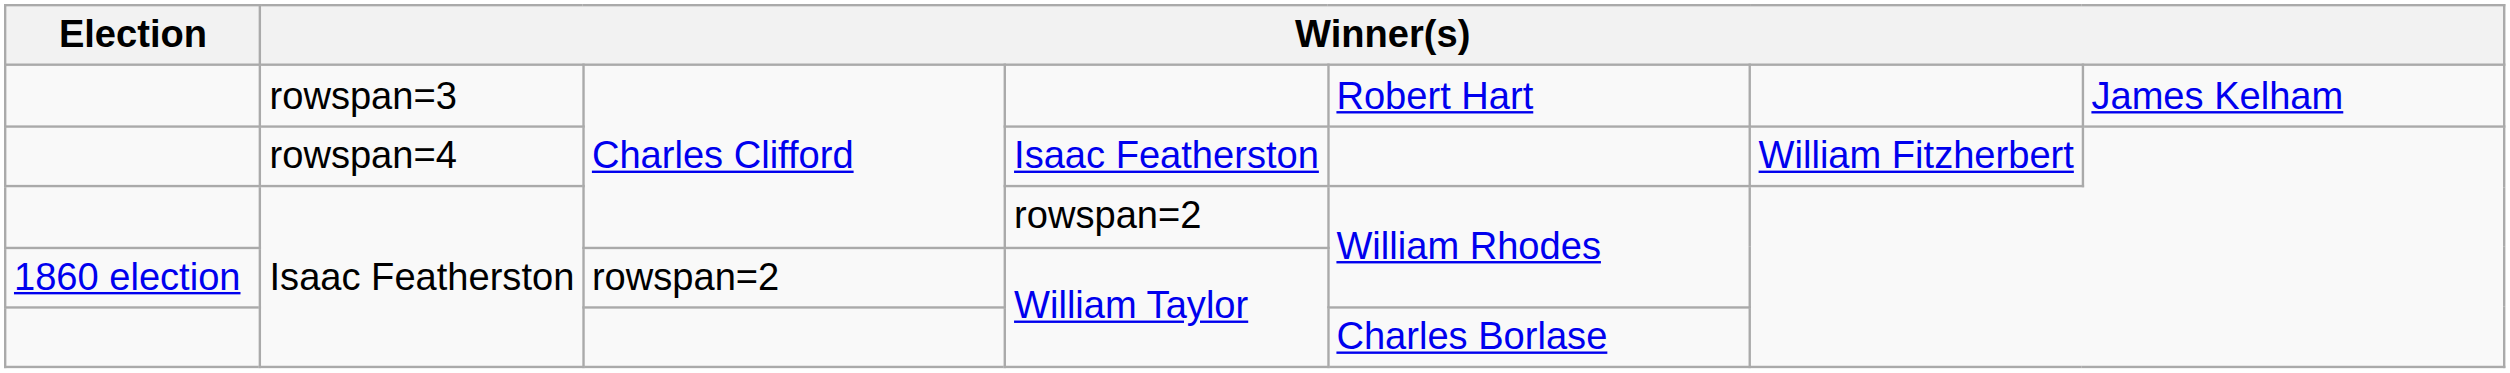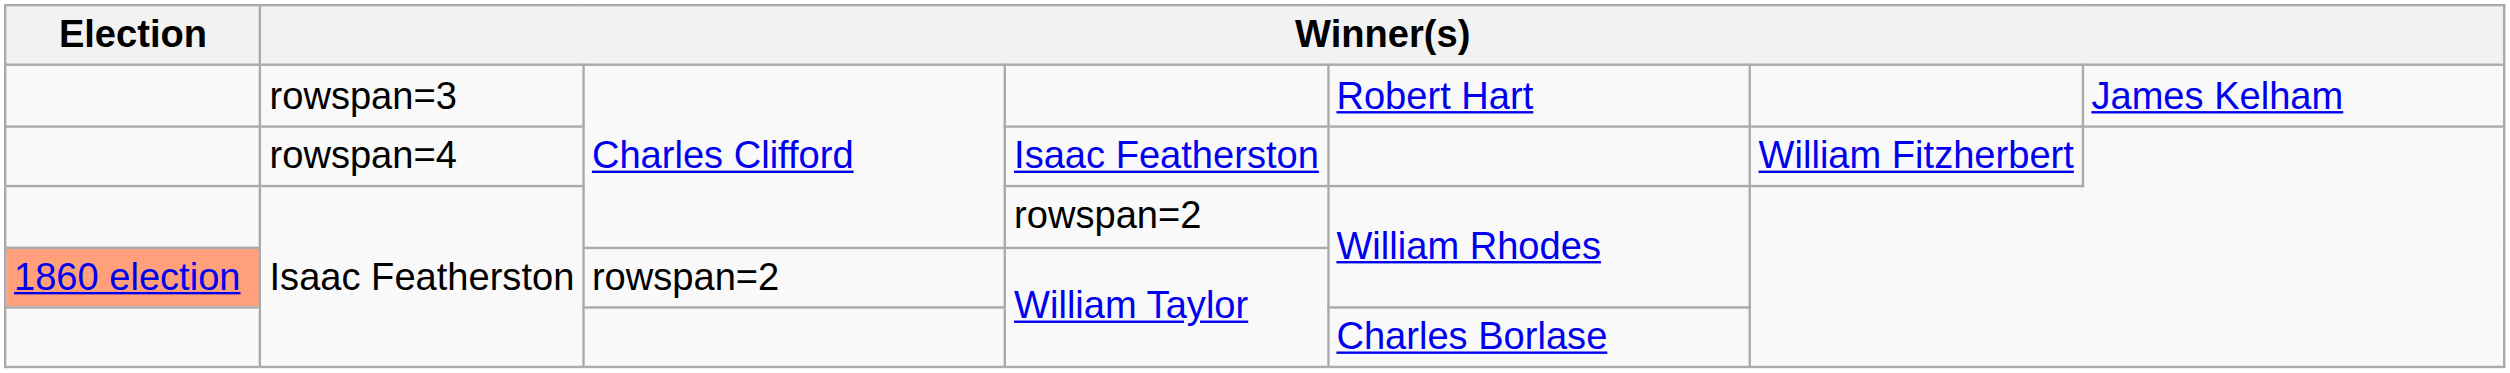(127, 276) no background -> (127, 276) lightsalmon background
